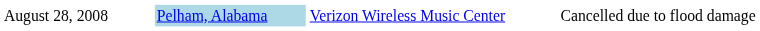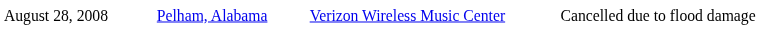(212, 15) lightblue background -> (212, 15) no background
